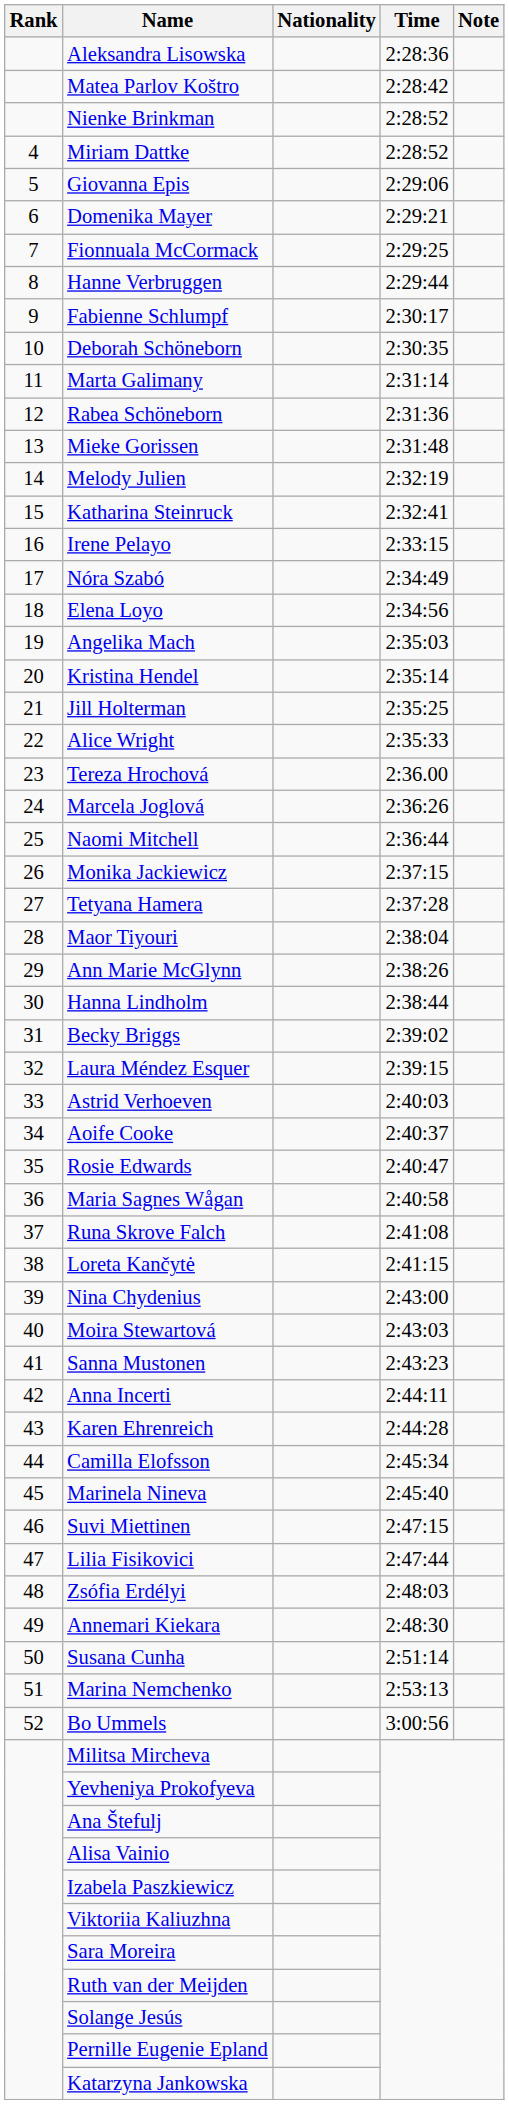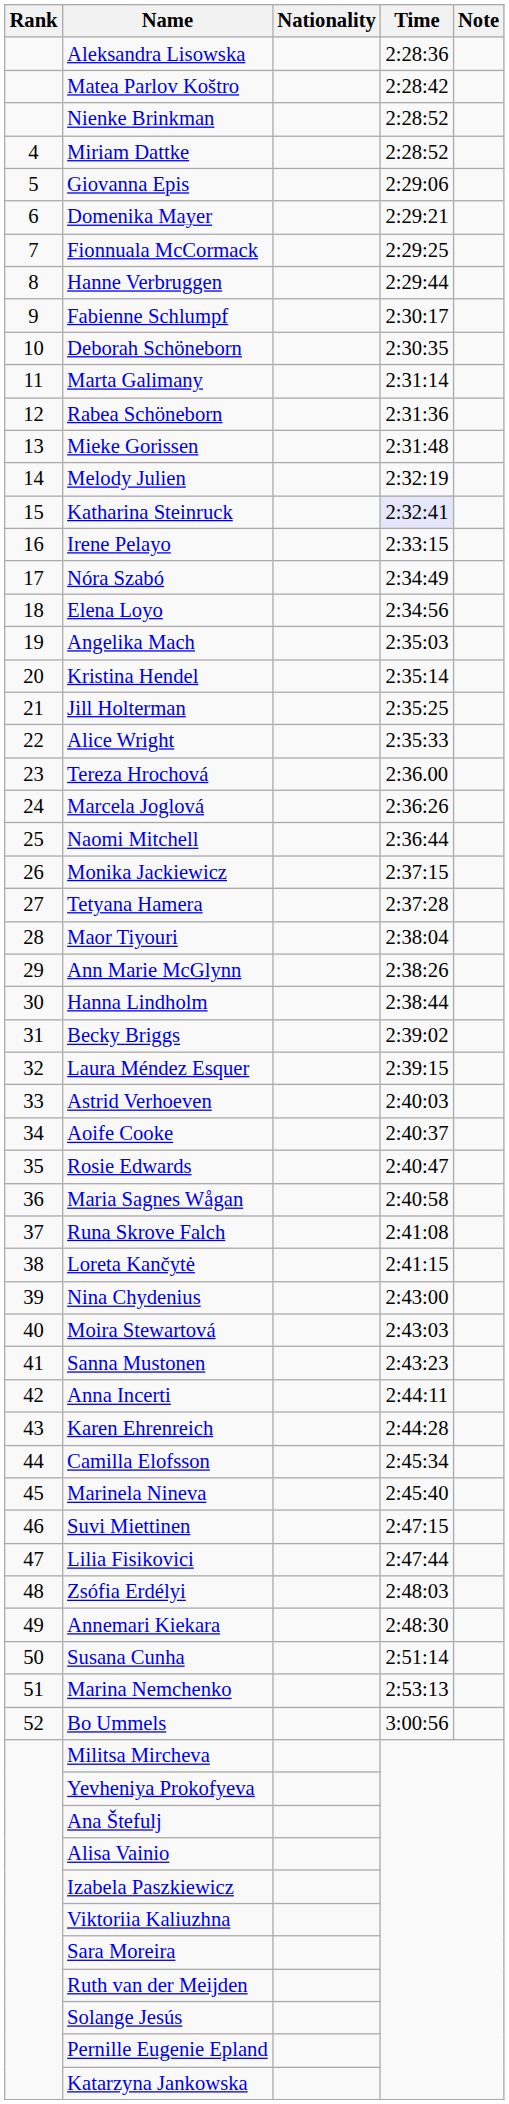(417, 511) no background -> (417, 511) lavender background
